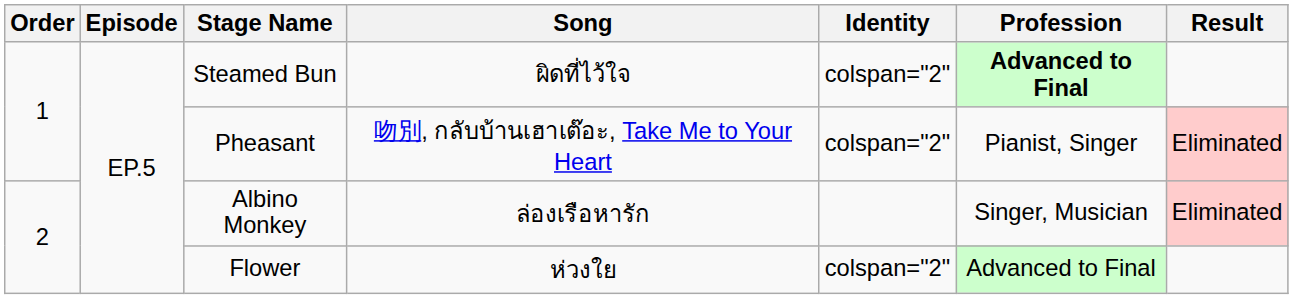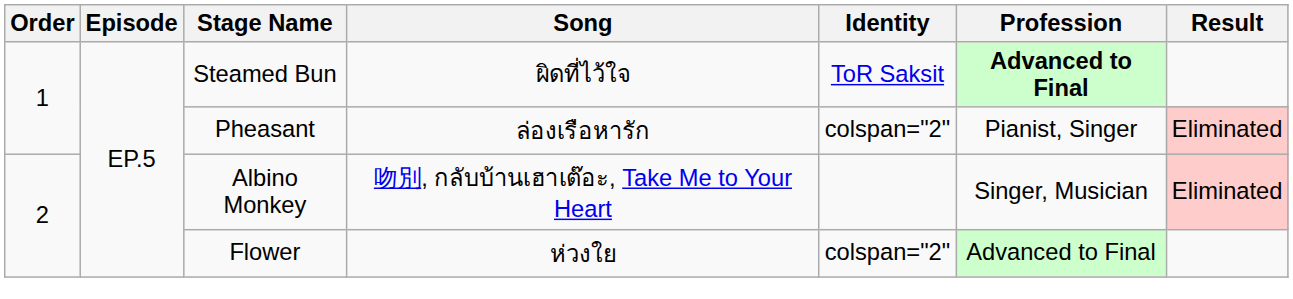(887, 74) colspan="2" -> (887, 74) ToR Saksit
(583, 146) 吻別, กลับบ้านเฮาเต๊อะ, Take Me to Your Heart -> (583, 130) ล่องเรือหารัก
(583, 213) ล่องเรือหารัก -> (583, 194) 吻別, กลับบ้านเฮาเต๊อะ, Take Me to Your Heart
